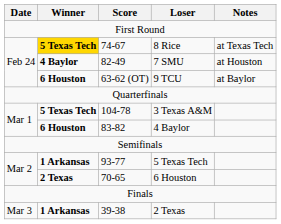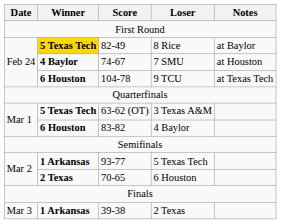(113, 45) 74-67 -> (113, 45) 82-49
(245, 45) at Texas Tech -> (236, 45) at Baylor
(113, 62) 82-49 -> (113, 62) 74-67
(125, 78) 63-62 (OT) -> (116, 78) 104-78
(236, 78) at Baylor -> (245, 78) at Texas Tech
(116, 111) 104-78 -> (125, 111) 63-62 (OT)
